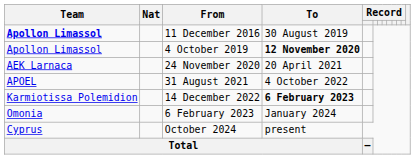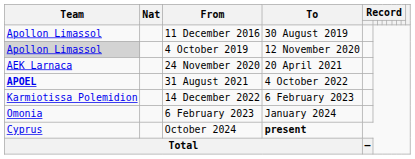(54, 33) bold -> (54, 33) normal
(54, 49) no background -> (54, 49) lightgrey background
(312, 49) bold -> (312, 49) normal
(22, 82) normal -> (22, 82) bold
(309, 98) bold -> (309, 98) normal
(286, 130) normal -> (286, 130) bold
